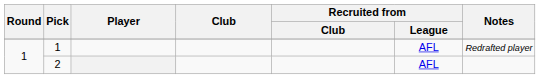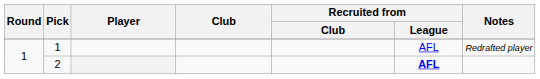(429, 64) normal -> (429, 64) bold
